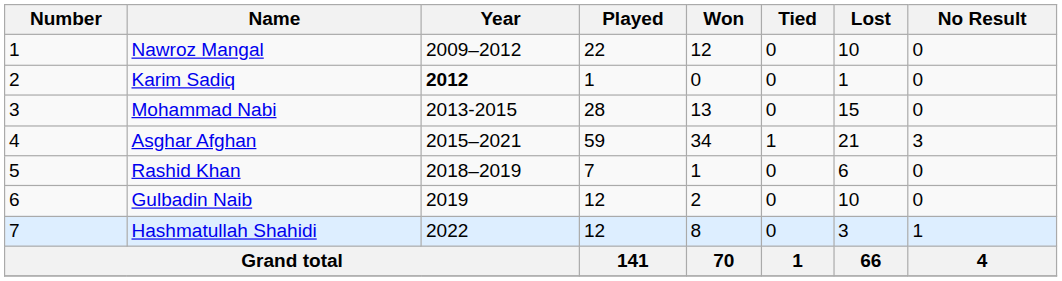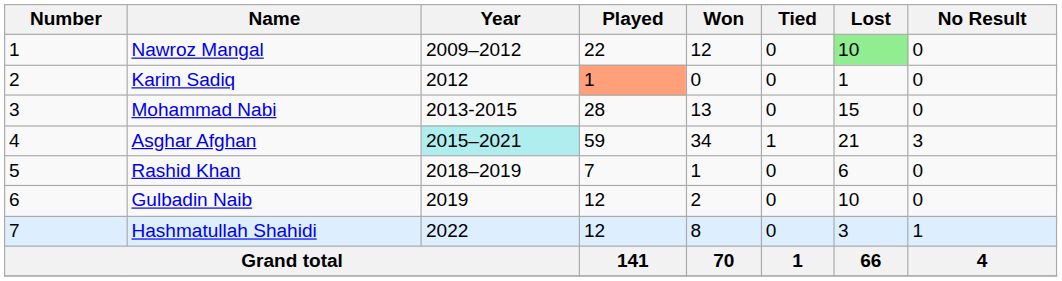(849, 49) no background -> (849, 49) lightgreen background
(447, 79) bold -> (447, 79) normal
(589, 79) no background -> (589, 79) lightsalmon background
(474, 140) no background -> (474, 140) paleturquoise background
